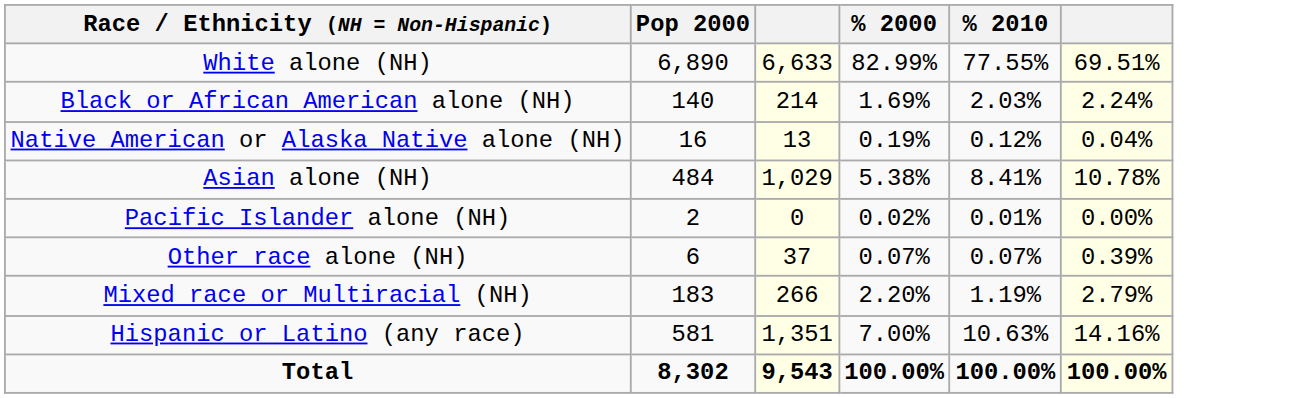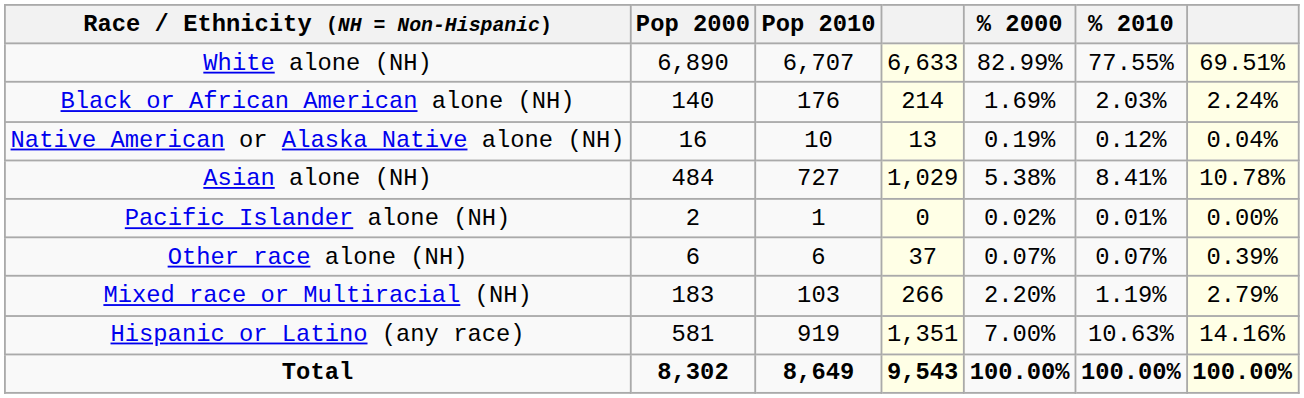+ column: (819, 24)
